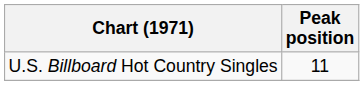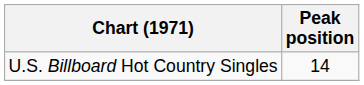(320, 66) 11 -> (320, 66) 14
